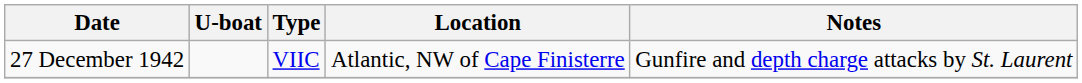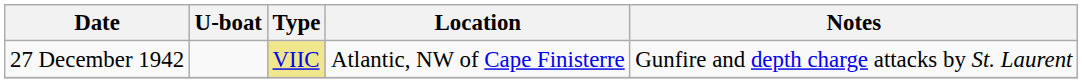(296, 58) no background -> (296, 58) khaki background
